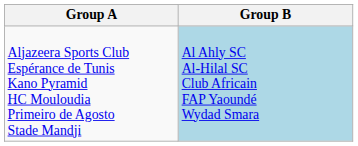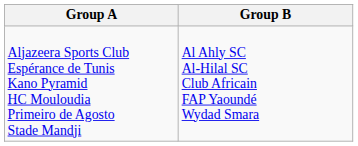(220, 83) lightblue background -> (220, 83) no background
